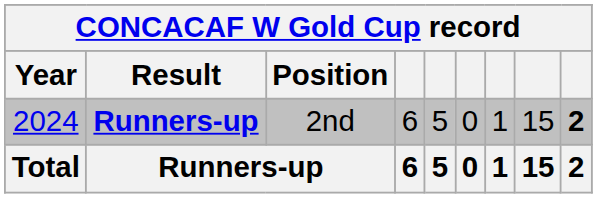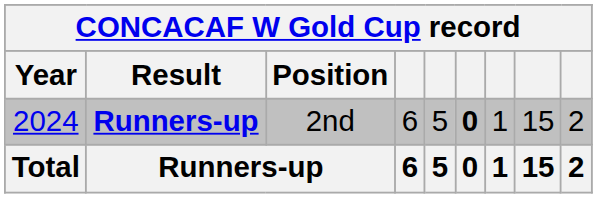(470, 121) normal -> (470, 121) bold
(576, 121) bold -> (576, 121) normal
